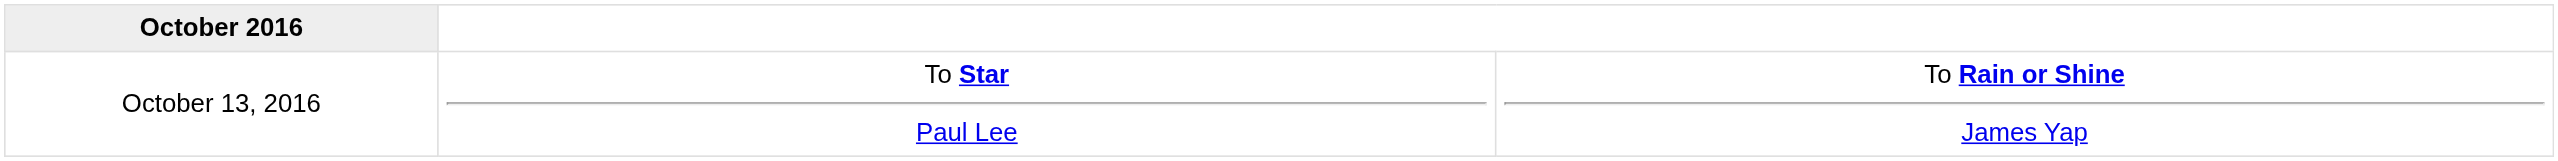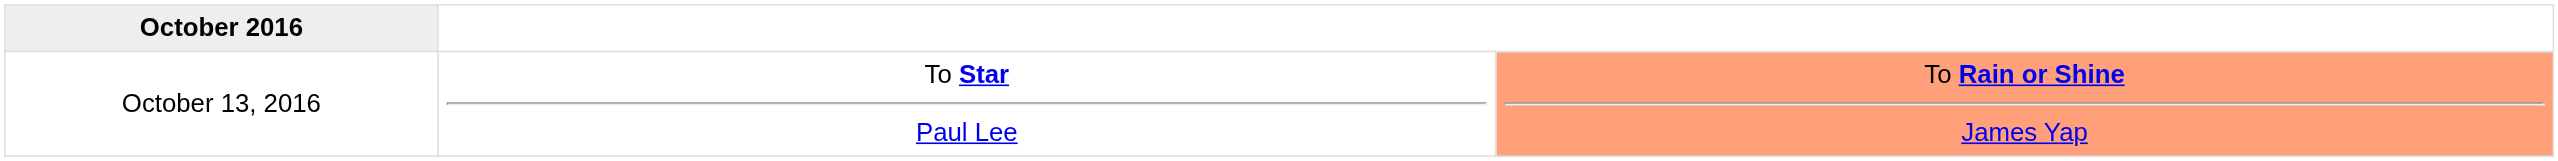(2025, 103) no background -> (2025, 103) lightsalmon background
